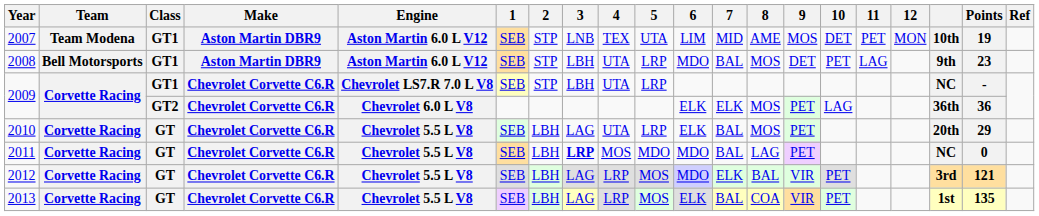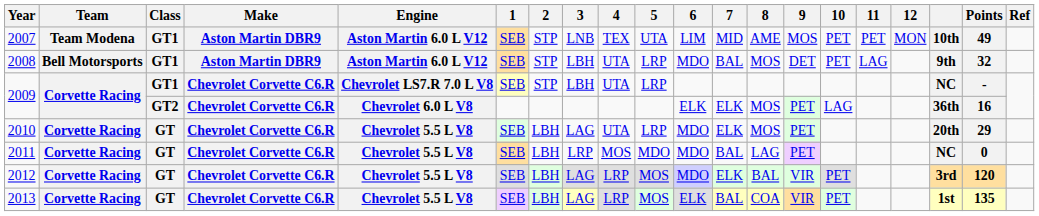(838, 38) DET -> (838, 38) PET
(984, 38) 19 -> (984, 38) 49
(984, 61) 23 -> (984, 61) 32
(984, 107) 36 -> (984, 107) 16
(693, 129) ELK -> (693, 129) MDO
(729, 129) BAL -> (729, 129) ELK
(580, 152) bold -> (580, 152) normal
(984, 175) 121 -> (984, 175) 120
